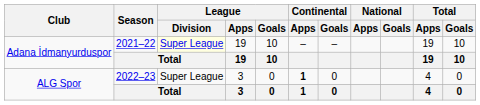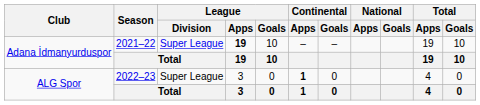(192, 44) lightyellow background -> (192, 44) no background
(241, 44) normal -> (241, 44) bold
